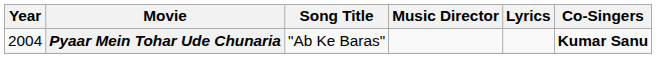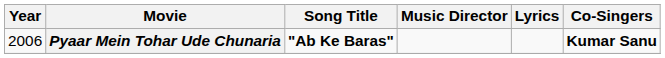(25, 41) 2004 -> (25, 41) 2006
(337, 41) normal -> (341, 41) bold
